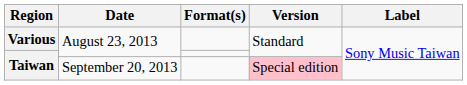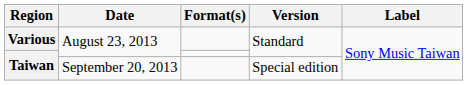(295, 68) pink background -> (295, 68) no background
